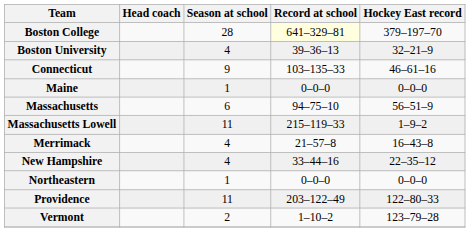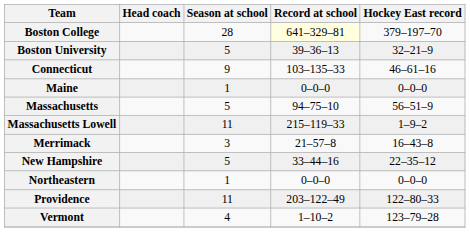(227, 50) 4 -> (227, 50) 5
(227, 106) 6 -> (227, 106) 5
(227, 143) 4 -> (227, 143) 3
(227, 161) 4 -> (227, 161) 5
(227, 217) 2 -> (227, 217) 4
